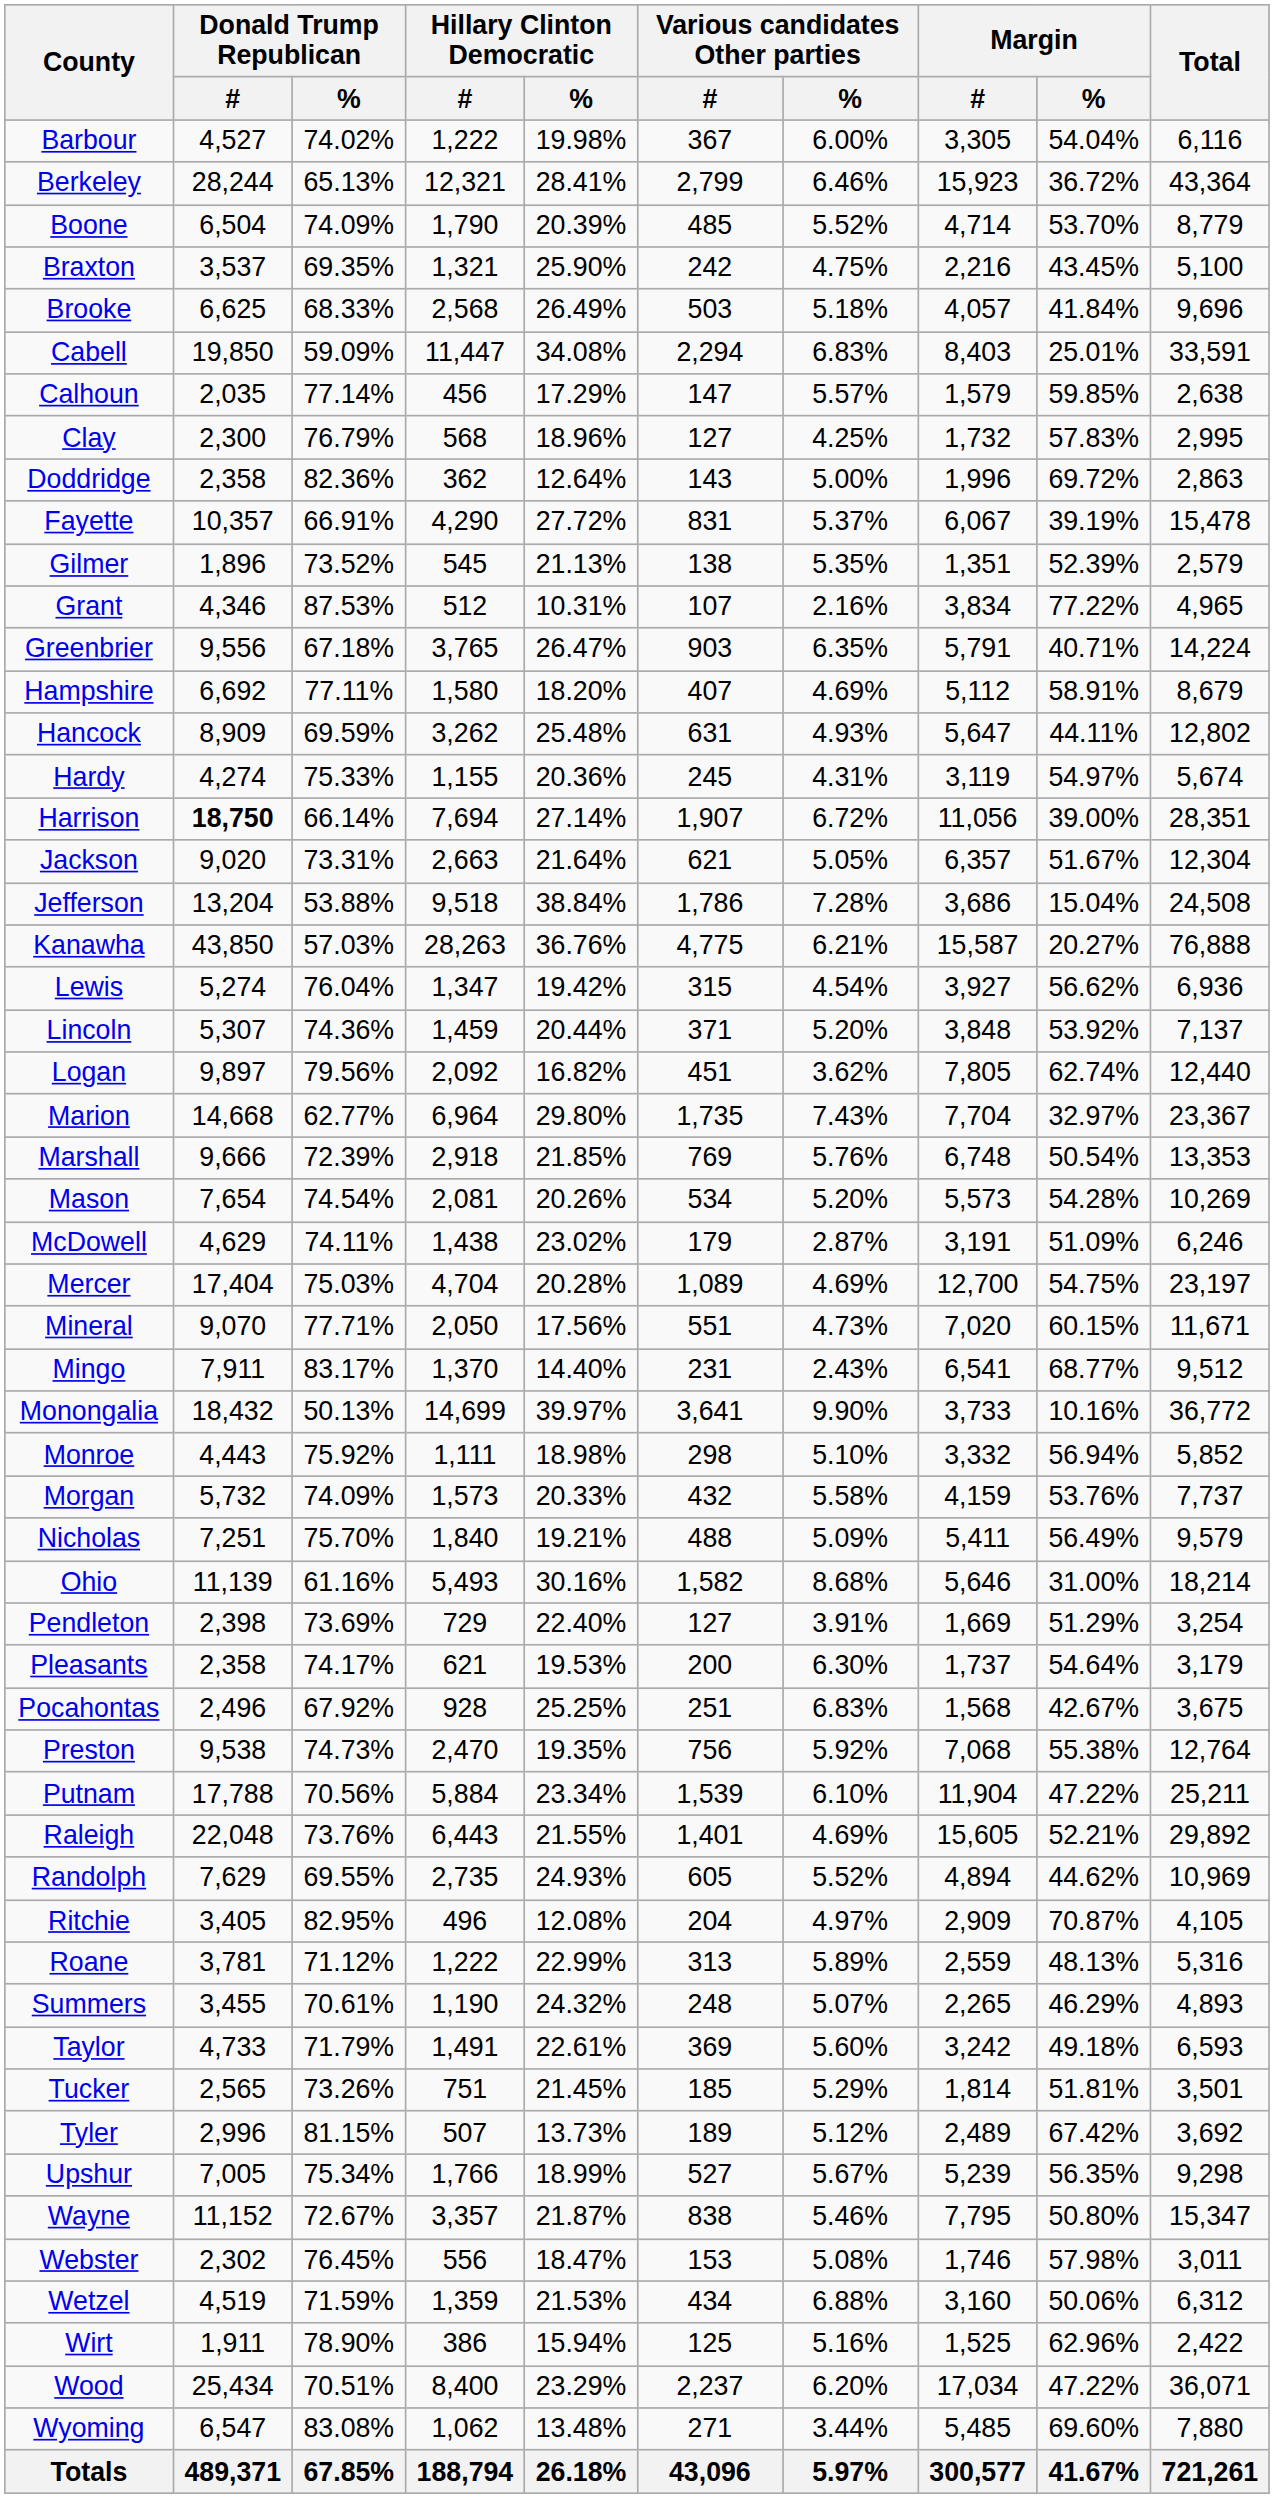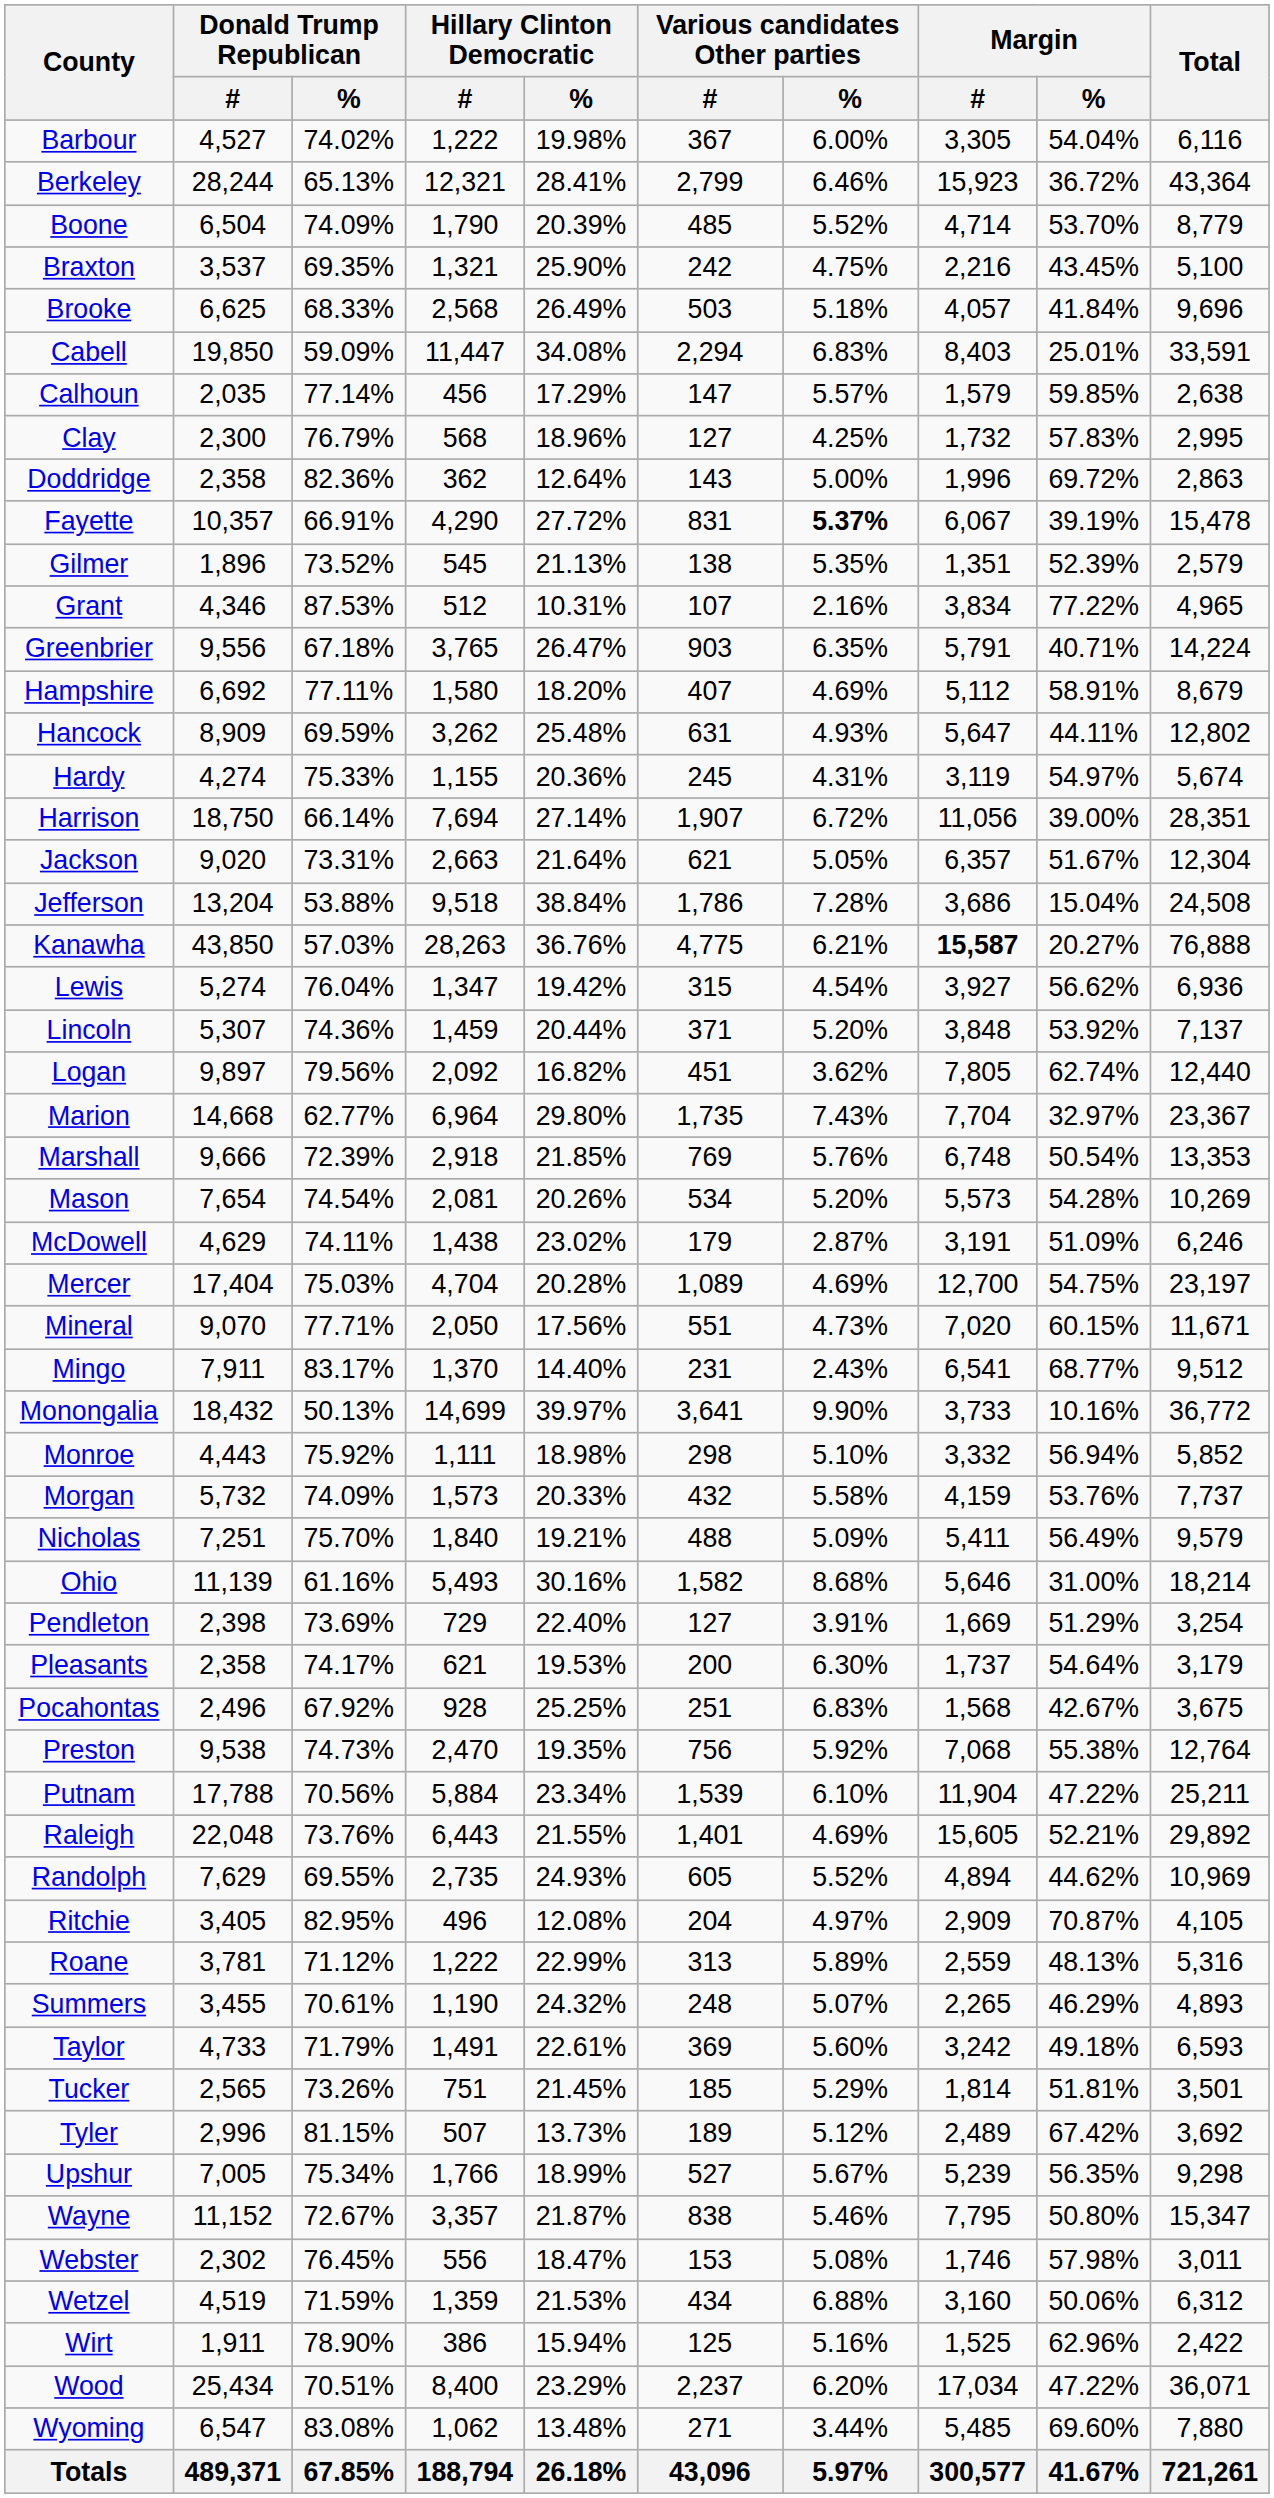(850, 521) normal -> (850, 521) bold
(233, 818) bold -> (233, 818) normal
(978, 945) normal -> (978, 945) bold
